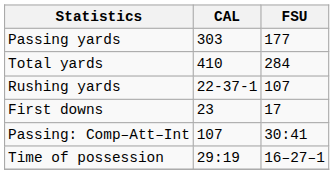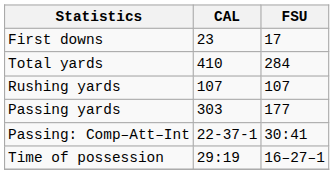rows swapped: (56, 111) <-> (64, 40)
(227, 87) 22-37-1 -> (210, 87) 107
(210, 134) 107 -> (227, 134) 22-37-1
